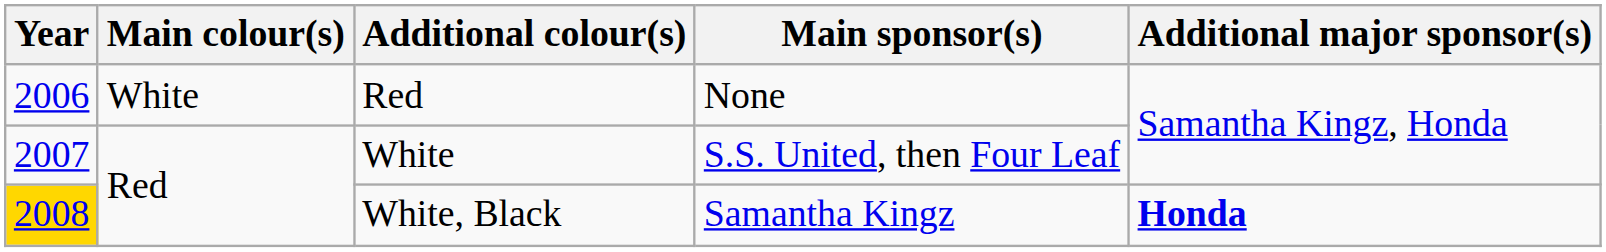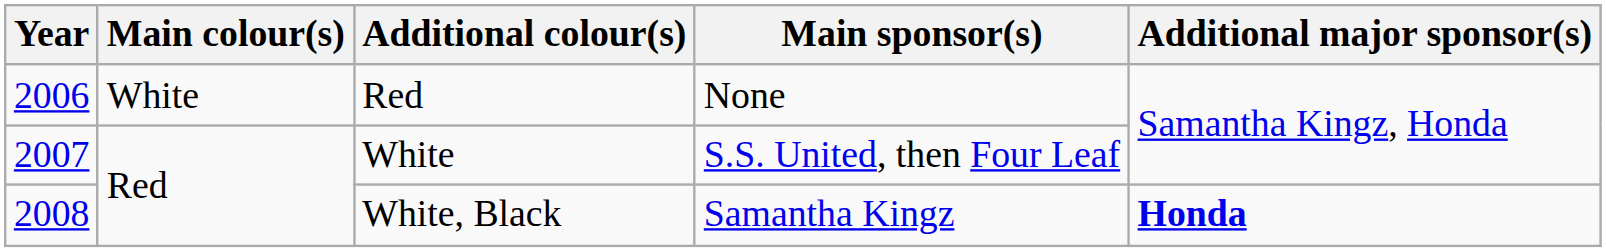(52, 214) gold background -> (52, 214) no background
